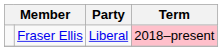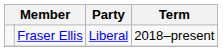(174, 35) pink background -> (174, 35) no background
